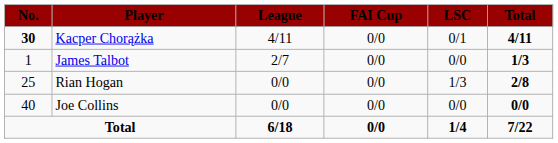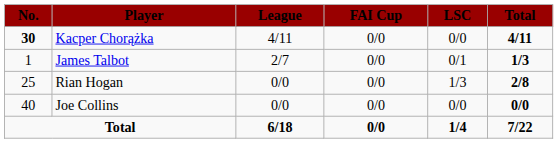(457, 37) 0/1 -> (457, 37) 0/0
(457, 60) 0/0 -> (457, 60) 0/1
